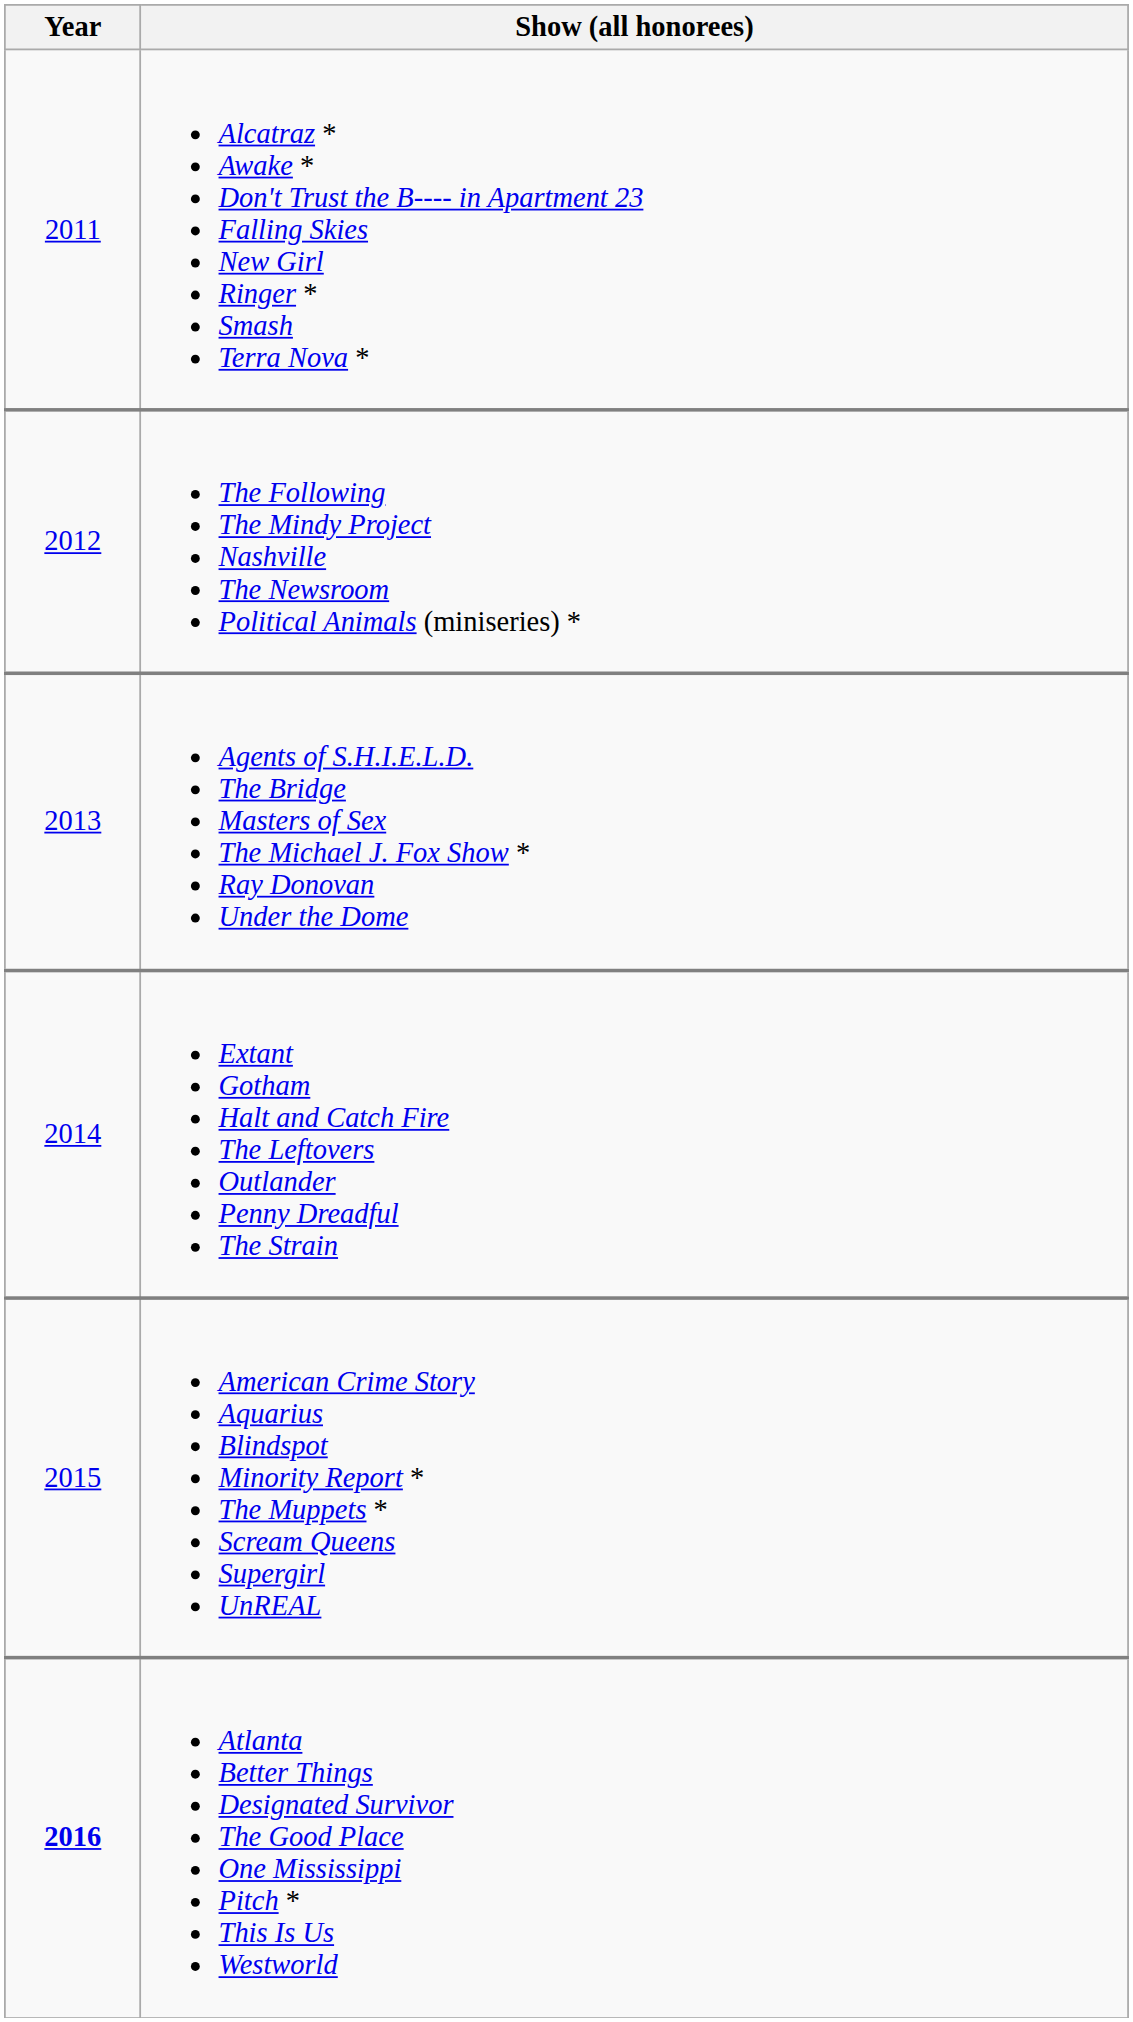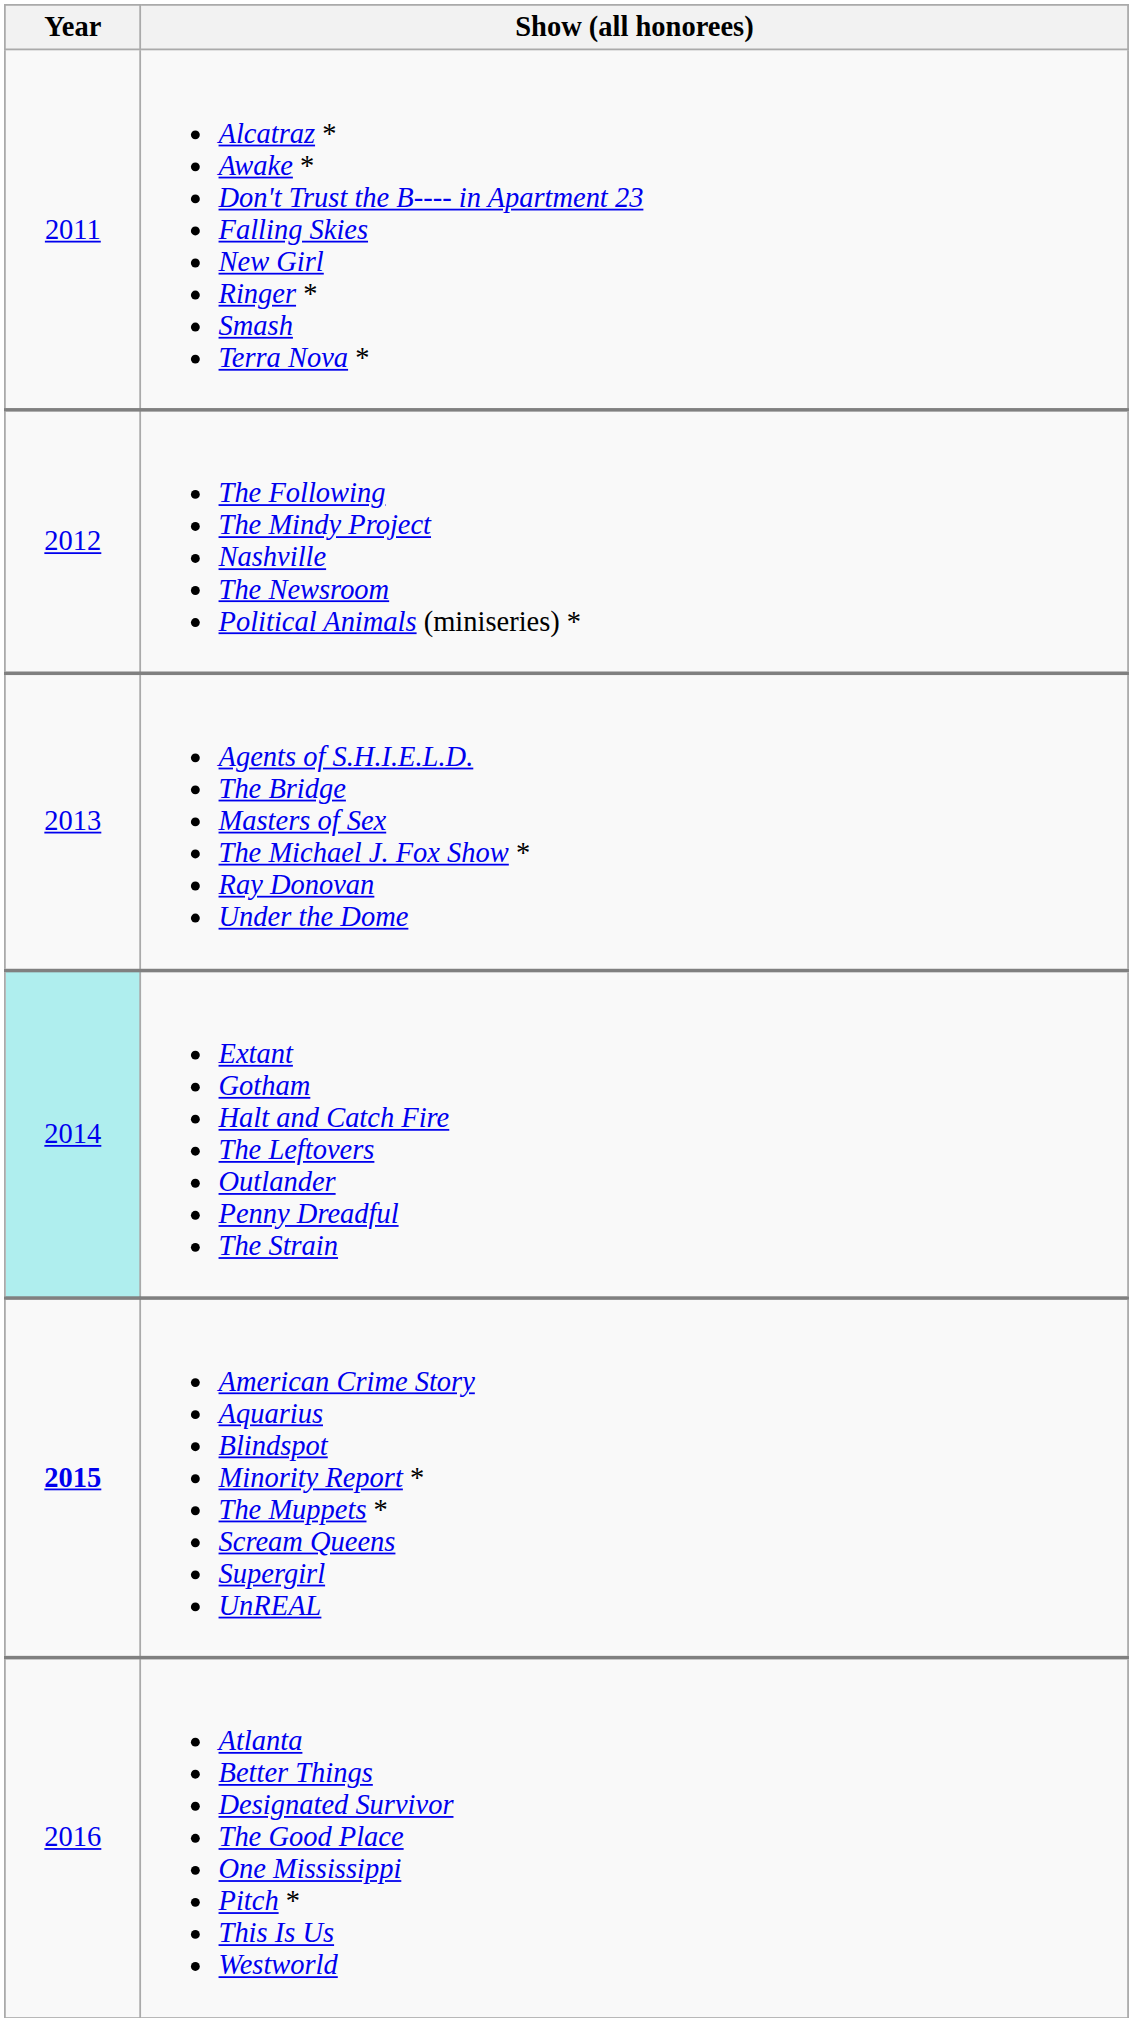(73, 1133) no background -> (73, 1133) paleturquoise background
(73, 1477) normal -> (73, 1477) bold
(73, 1837) bold -> (73, 1837) normal
